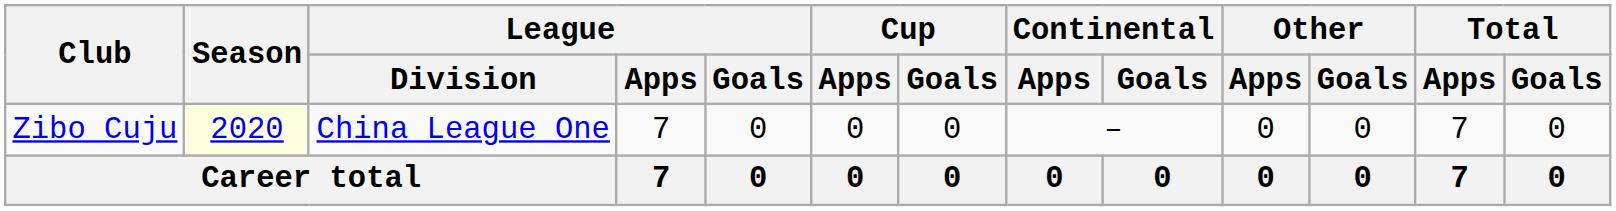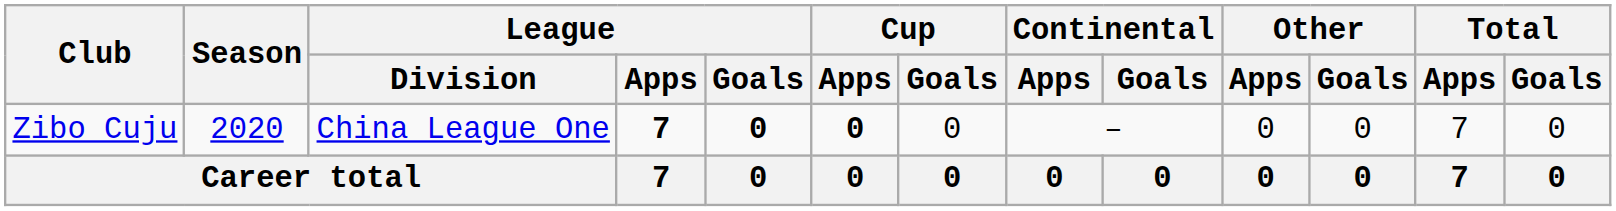(247, 130) lightyellow background -> (247, 130) no background
(661, 130) normal -> (661, 130) bold
(758, 130) normal -> (758, 130) bold
(855, 130) normal -> (855, 130) bold
